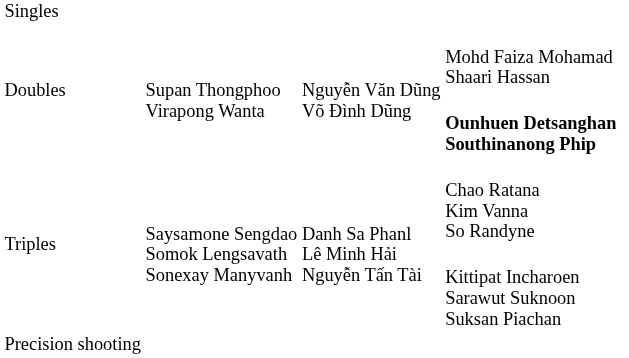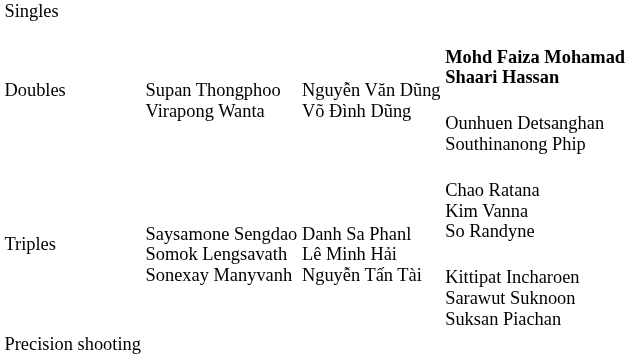(529, 67) normal -> (535, 67) bold
(531, 133) bold -> (525, 133) normal
